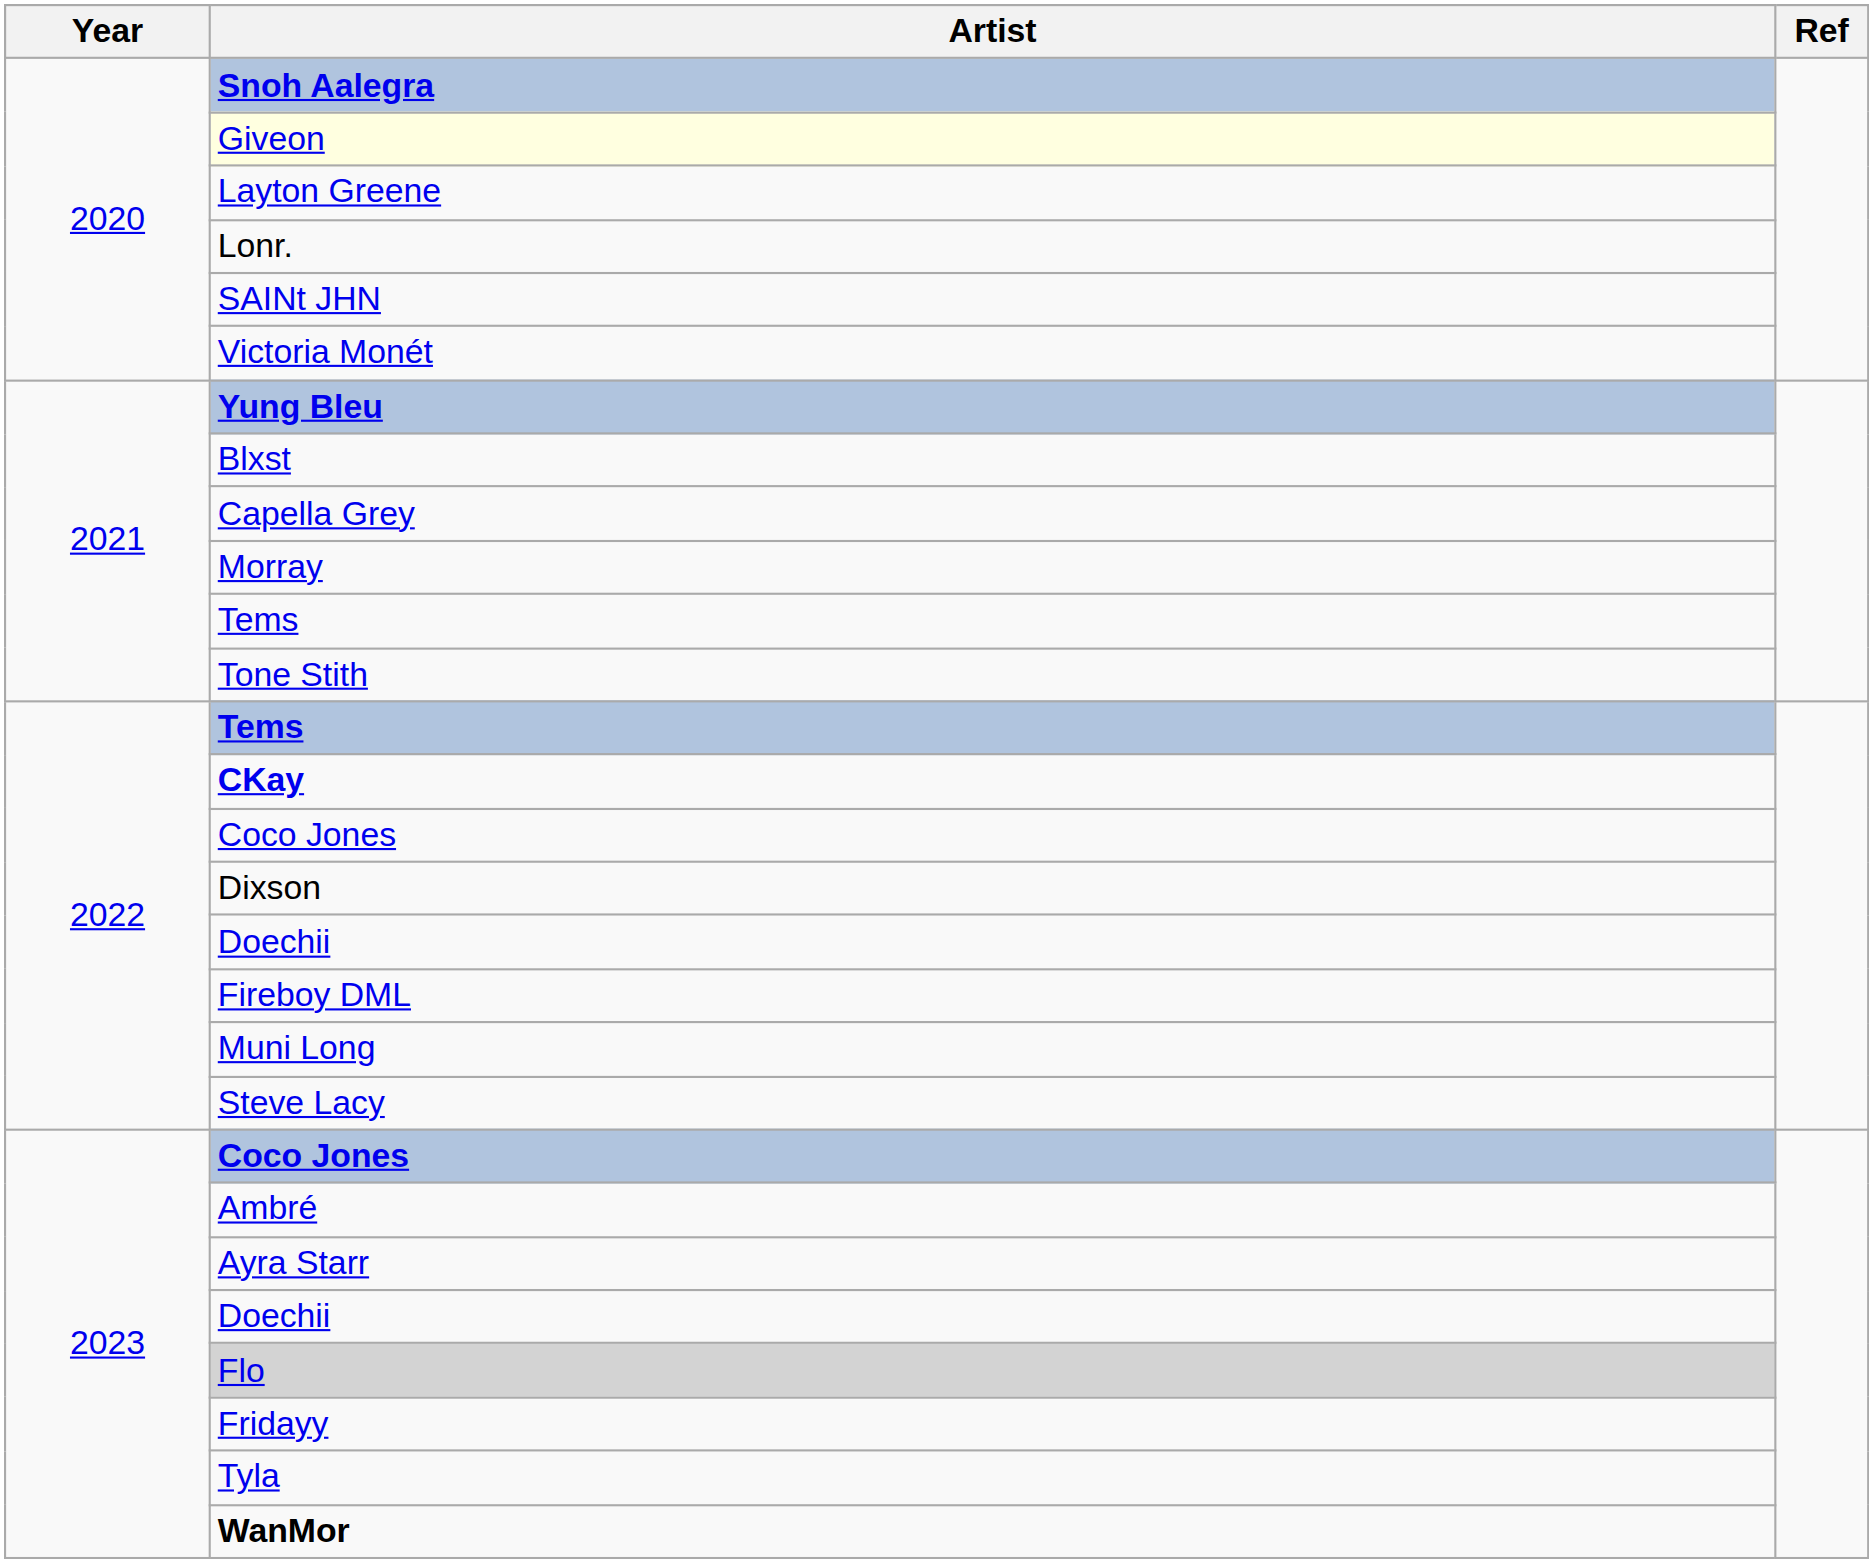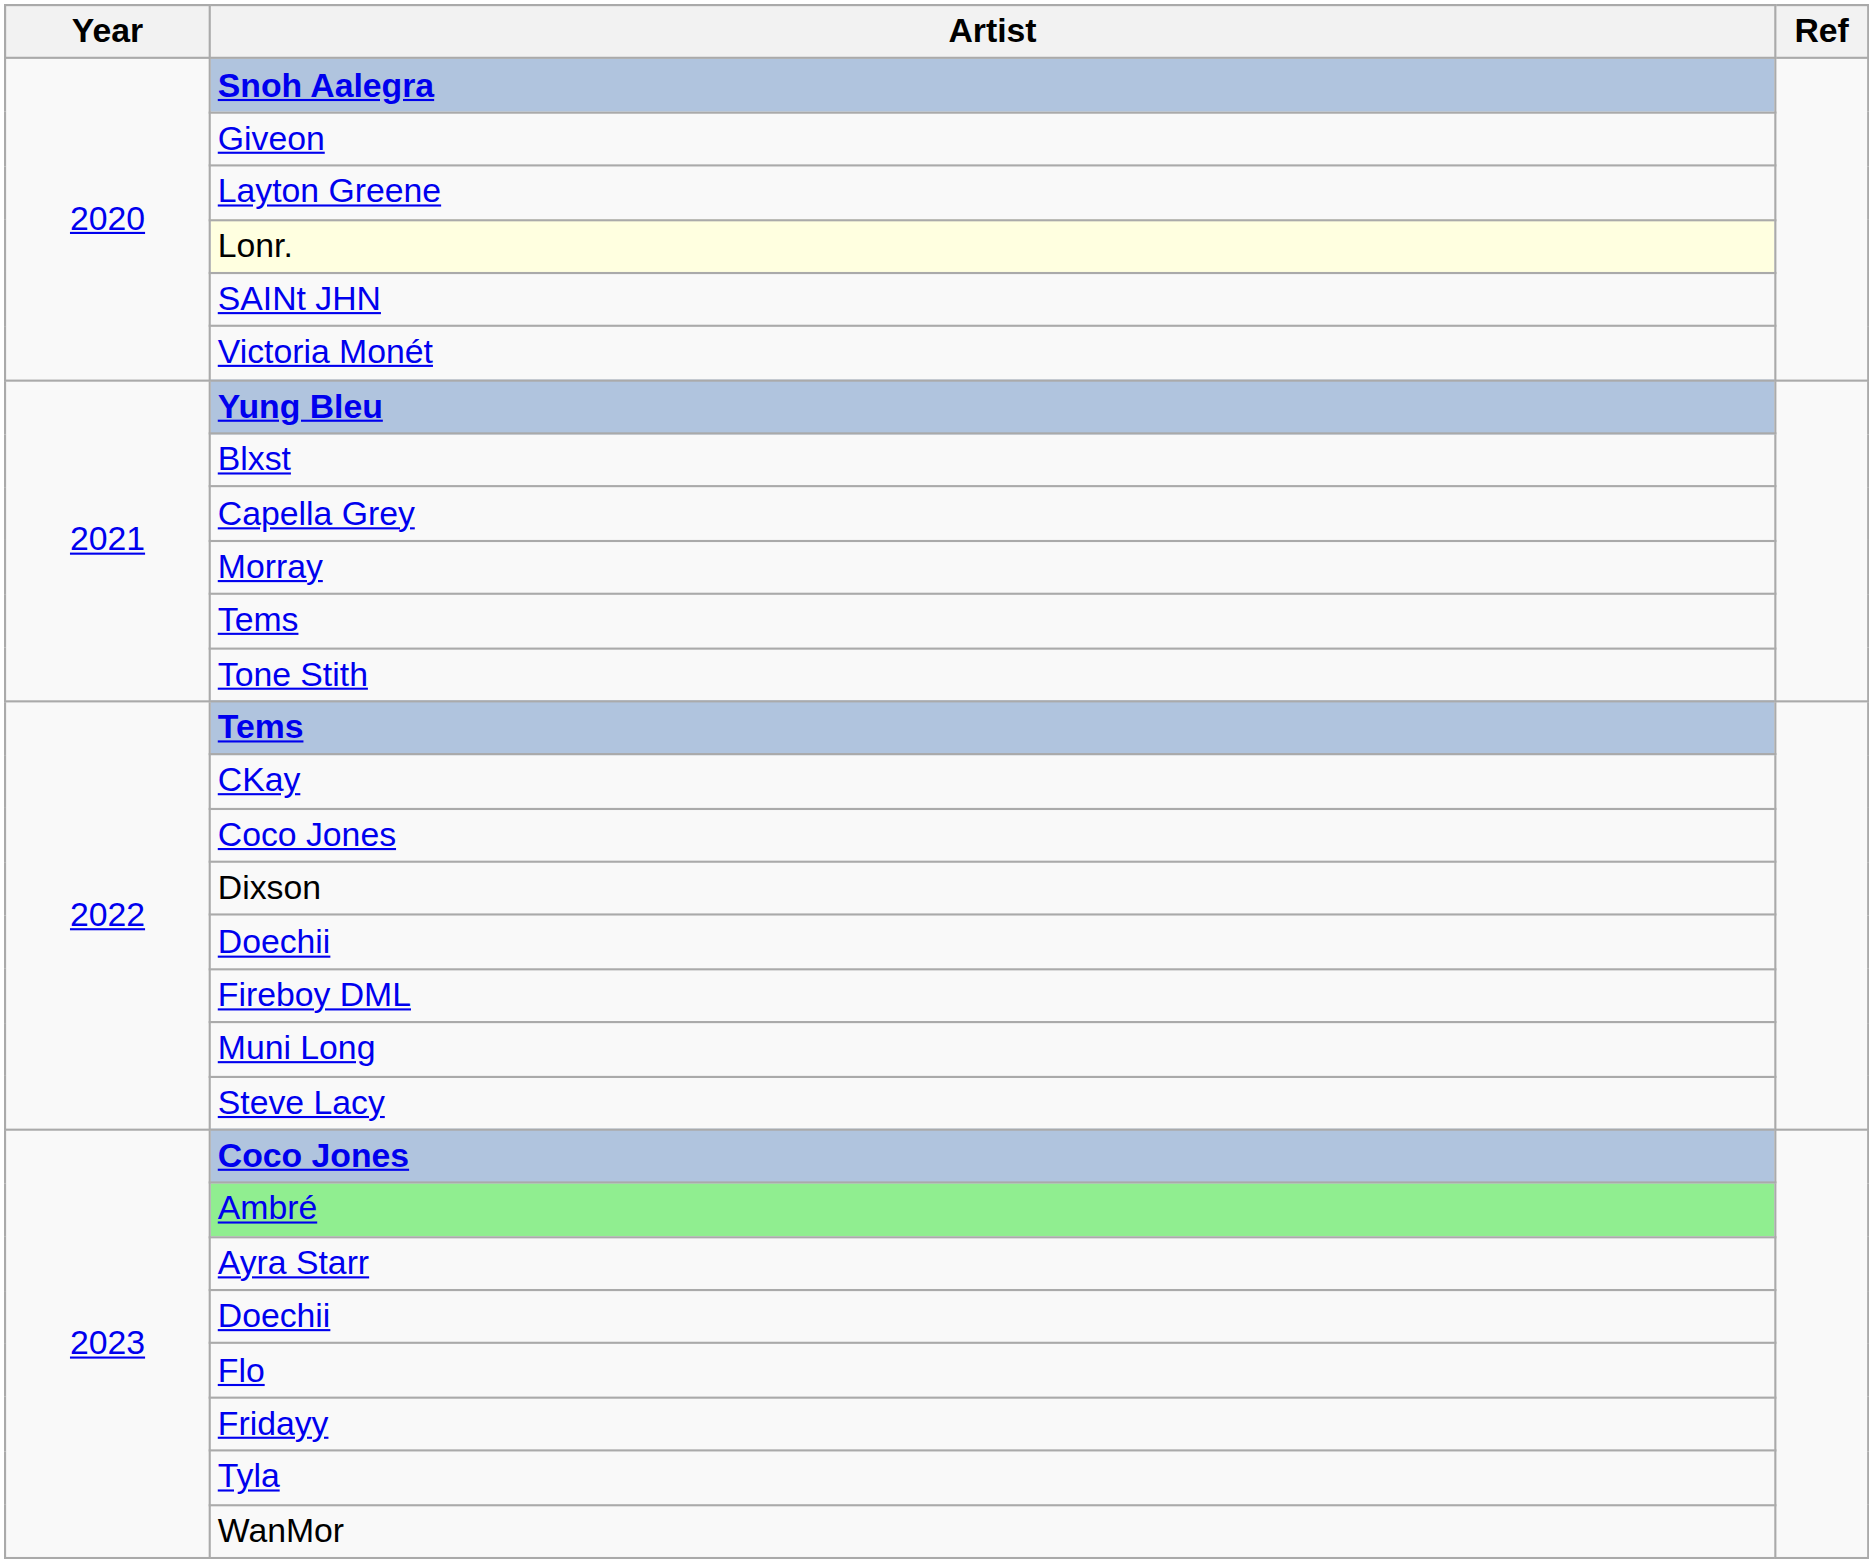(271, 138) lightyellow background -> (271, 138) no background
(255, 245) no background -> (255, 245) lightyellow background
(261, 780) bold -> (259, 780) normal
(267, 1209) no background -> (267, 1209) lightgreen background
(241, 1369) lightgrey background -> (241, 1369) no background
(284, 1530) bold -> (281, 1530) normal
